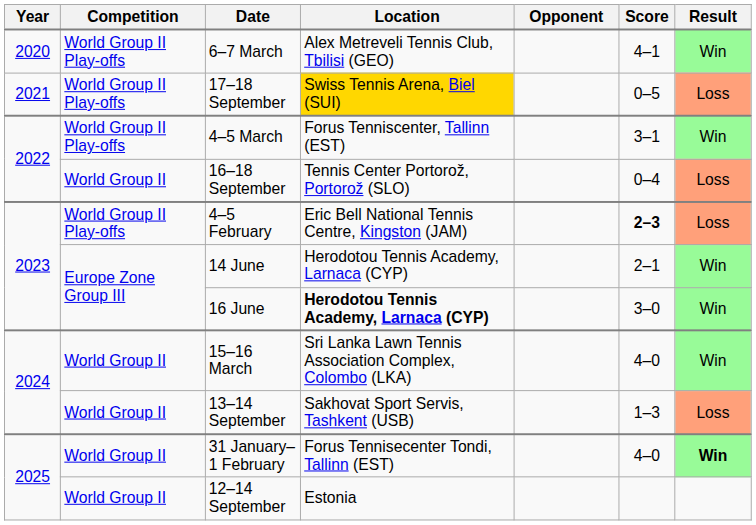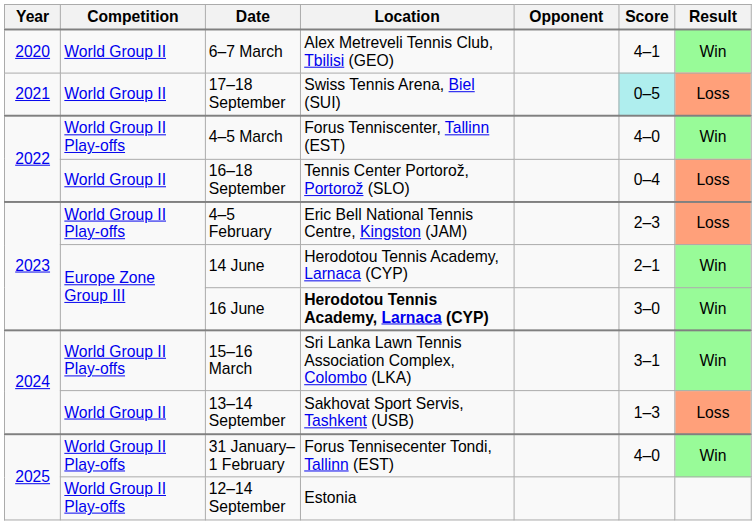(115, 51) World Group II Play-offs -> (115, 51) World Group II
(115, 94) World Group II Play-offs -> (115, 94) World Group II
(389, 94) gold background -> (389, 94) no background
(647, 94) no background -> (647, 94) paleturquoise background
(647, 137) 3–1 -> (647, 137) 4–0
(647, 223) bold -> (647, 223) normal
(115, 360) World Group II -> (115, 360) World Group II Play-offs
(647, 360) 4–0 -> (647, 360) 3–1
(115, 455) World Group II -> (115, 455) World Group II Play-offs
(713, 455) bold -> (713, 455) normal
(115, 498) World Group II -> (115, 498) World Group II Play-offs
